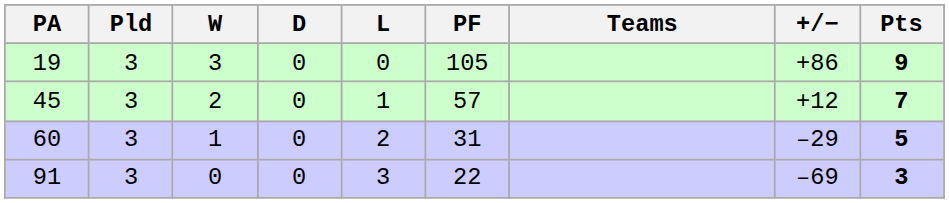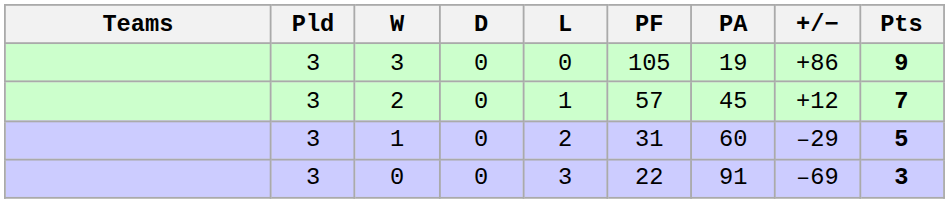columns swapped: (642, 24) <-> (47, 24)
